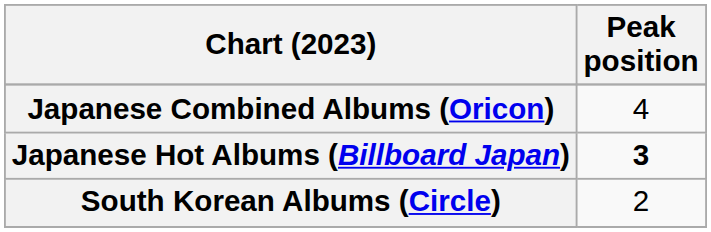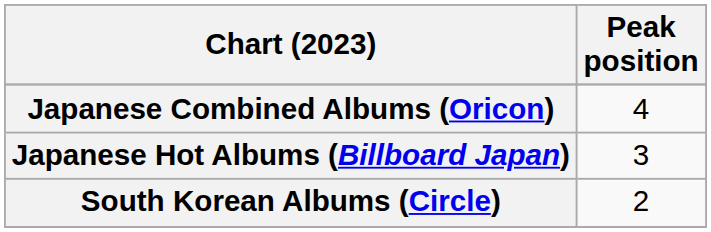(641, 155) bold -> (641, 155) normal
